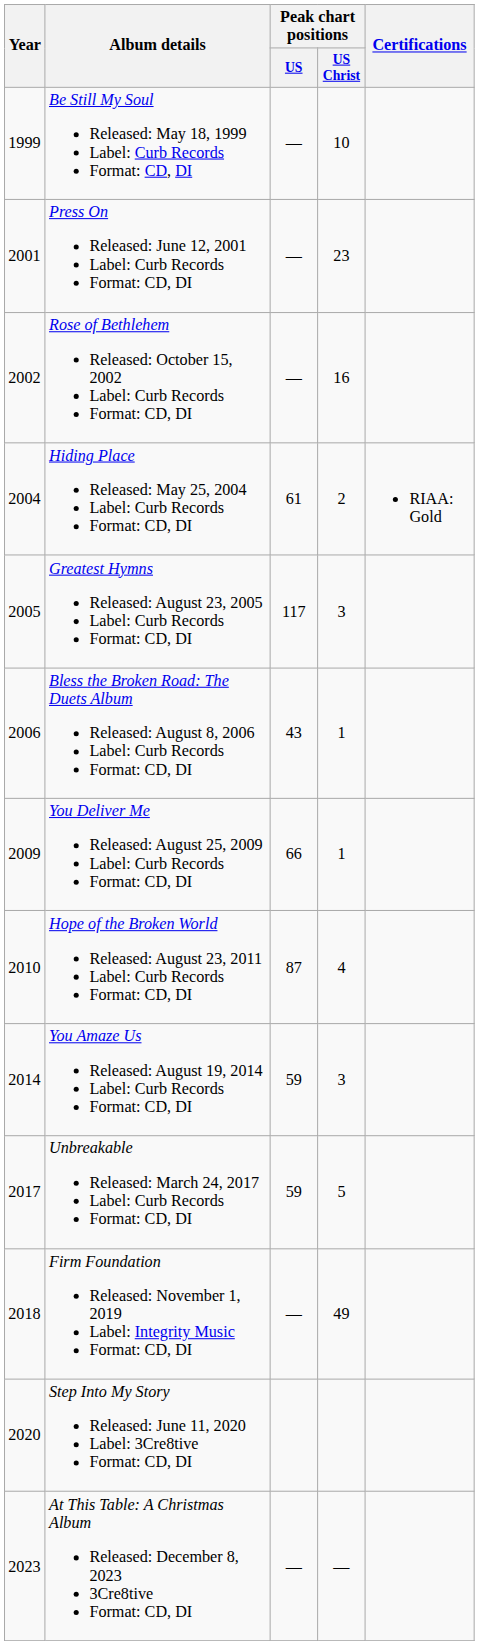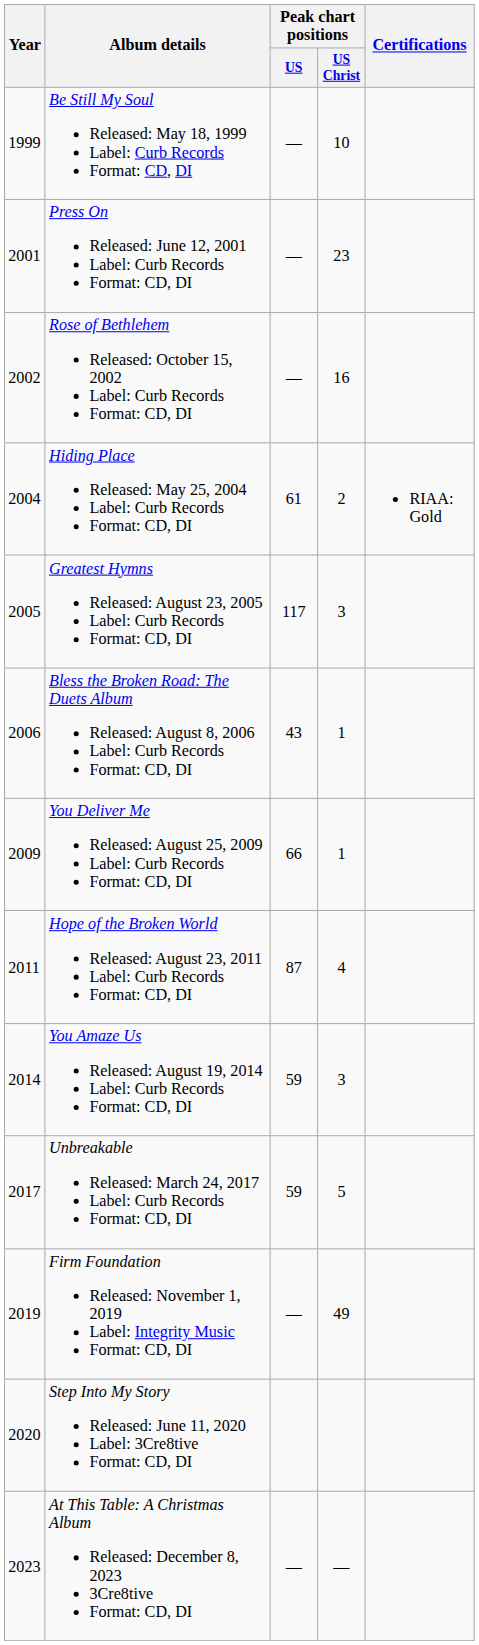(24, 967) 2010 -> (24, 967) 2011
(24, 1313) 2018 -> (24, 1313) 2019
